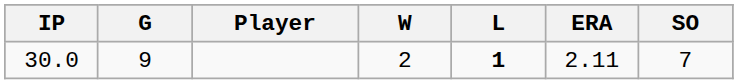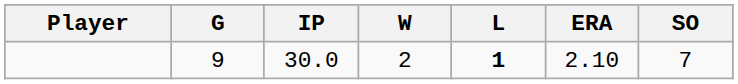columns swapped: (275, 23) <-> (52, 23)
(592, 60) 2.11 -> (592, 60) 2.10
